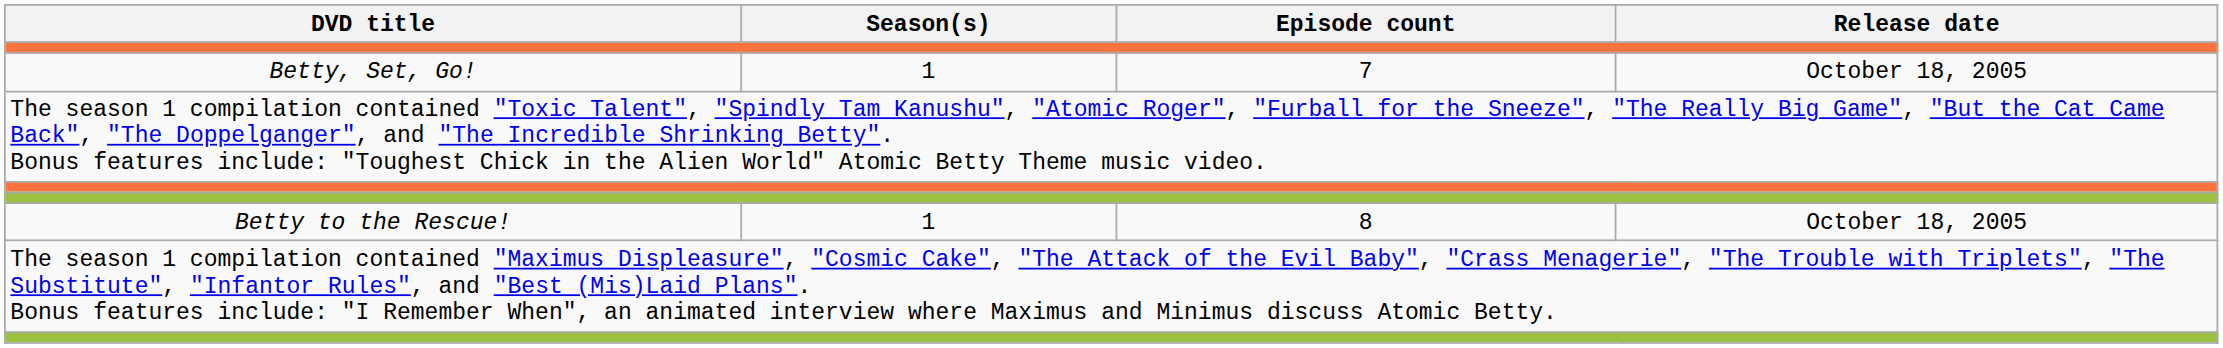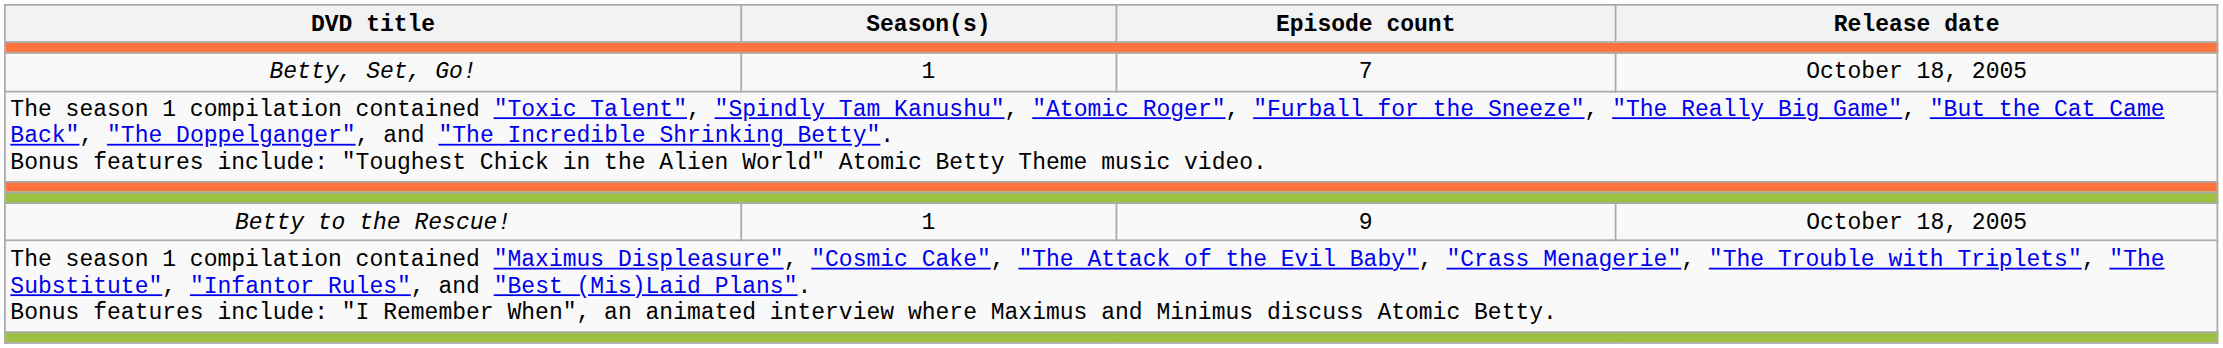(1366, 222) 8 -> (1366, 222) 9
